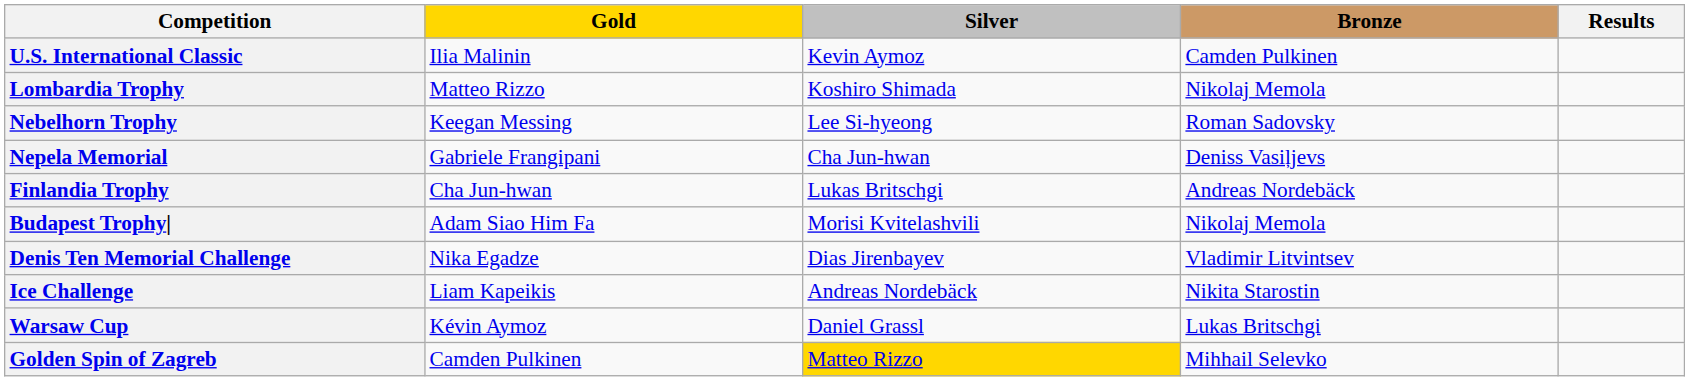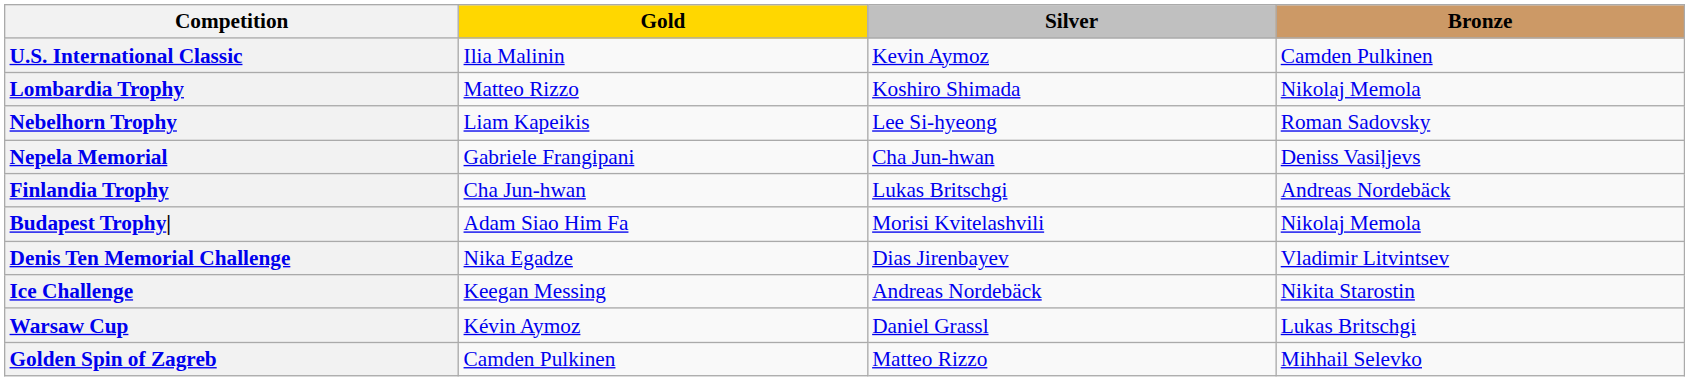- column: (1621, 21)
(501, 122) Keegan Messing -> (526, 122) Liam Kapeikis
(492, 291) Liam Kapeikis -> (535, 291) Keegan Messing
(865, 358) gold background -> (930, 358) no background
